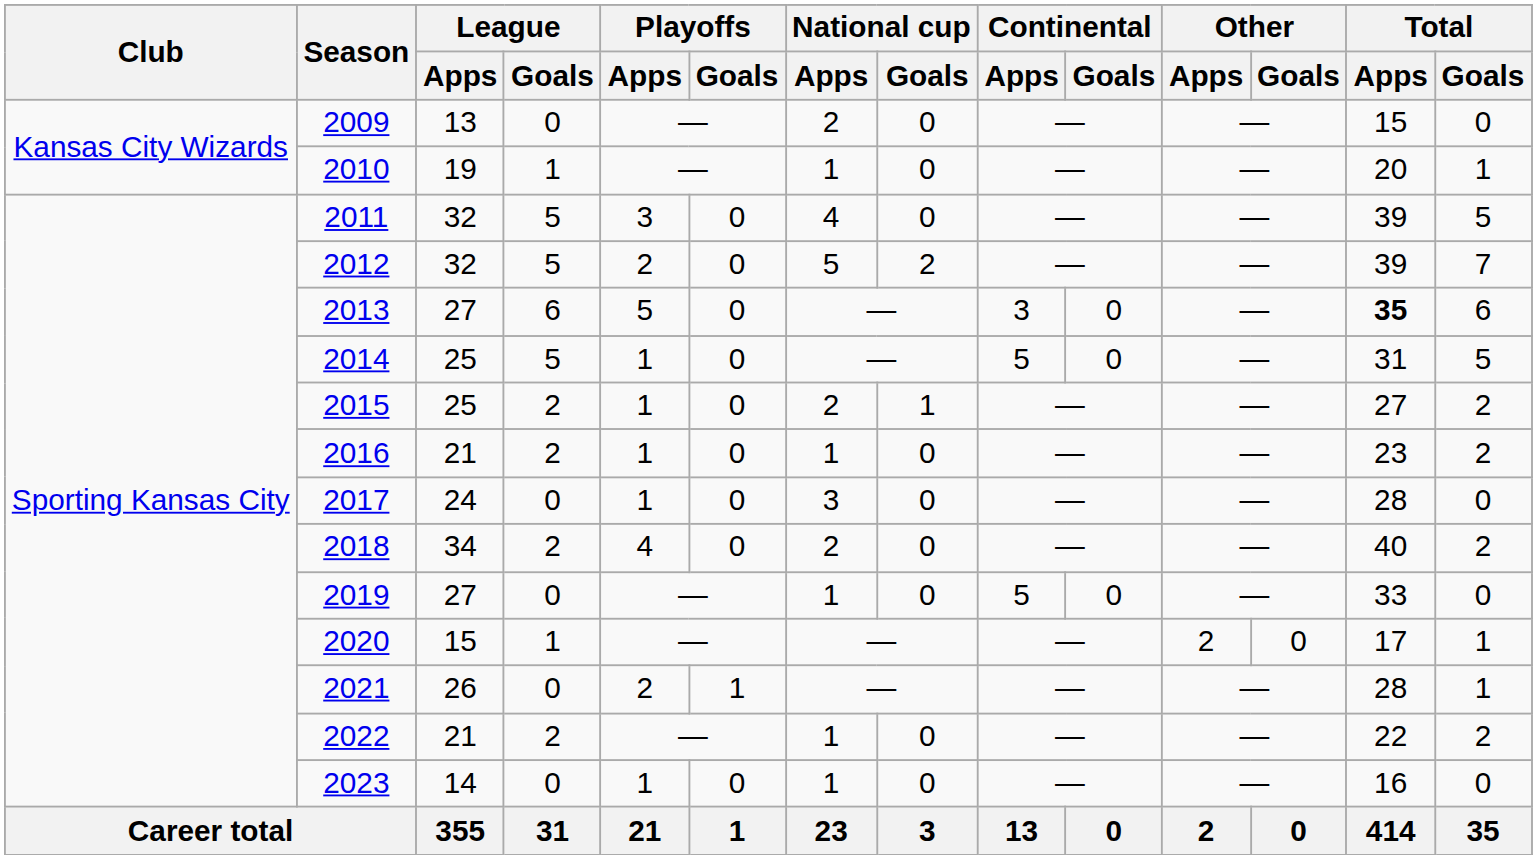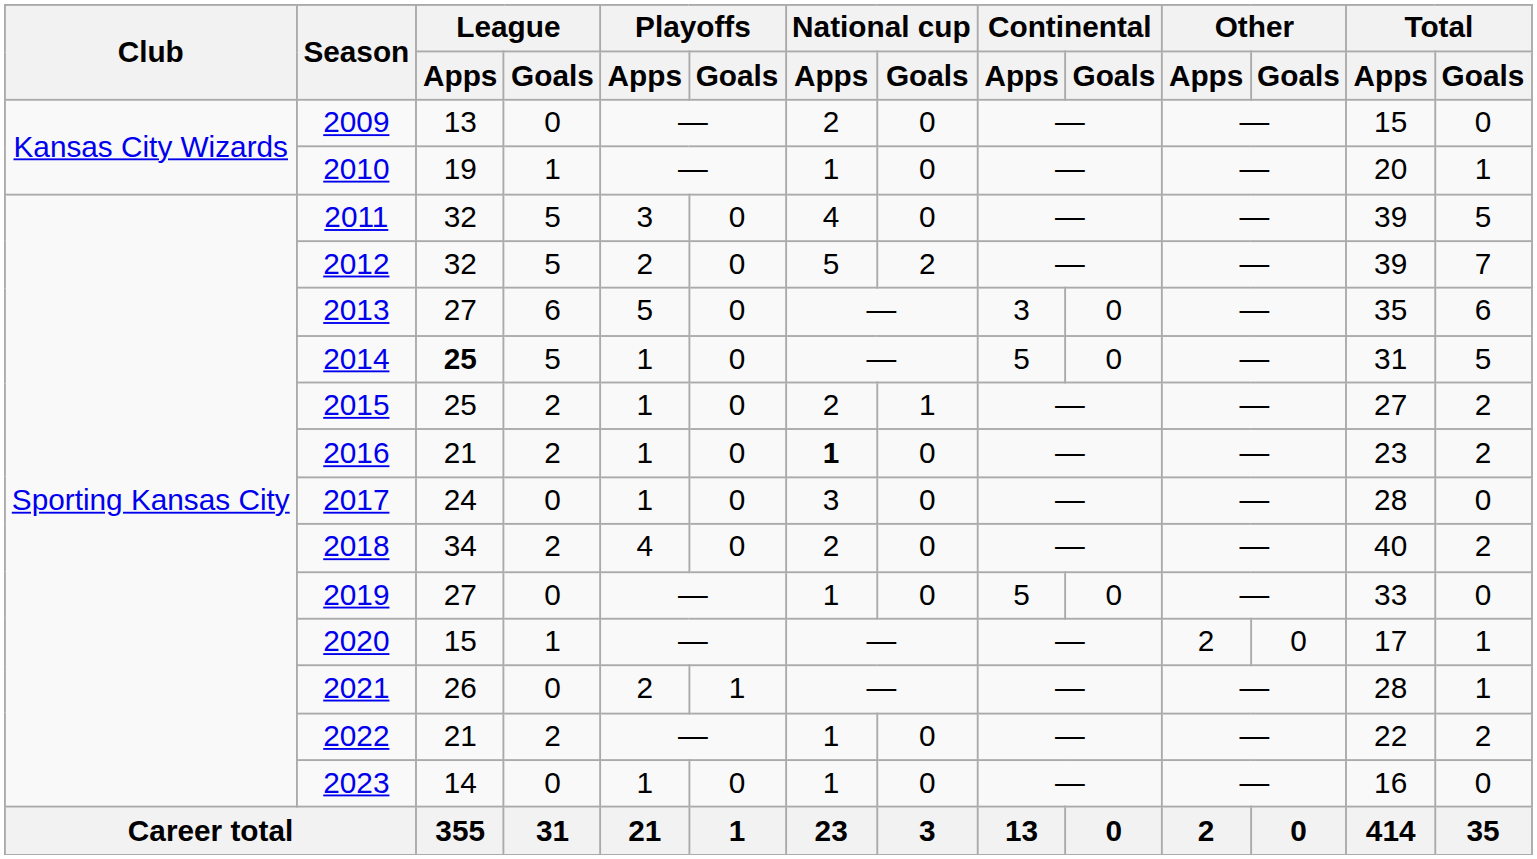(1391, 311) bold -> (1391, 311) normal
(460, 358) normal -> (460, 358) bold
(831, 452) normal -> (831, 452) bold
